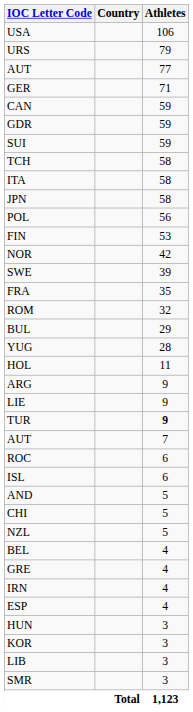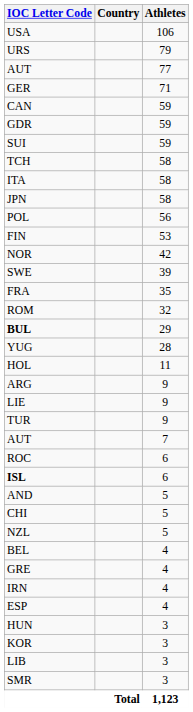(19, 328) normal -> (19, 328) bold
(165, 421) bold -> (165, 421) normal
(16, 476) normal -> (16, 476) bold
